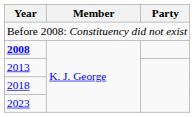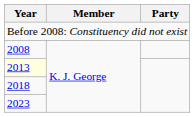(18, 49) bold -> (18, 49) normal
(18, 67) no background -> (18, 67) lightyellow background
